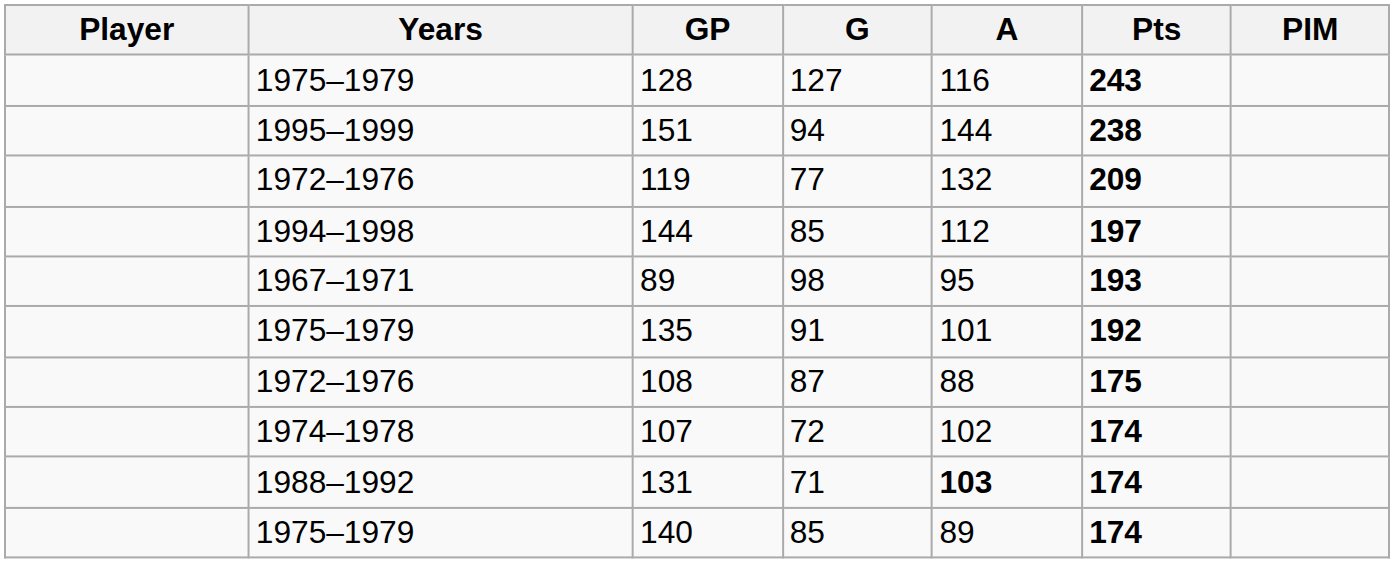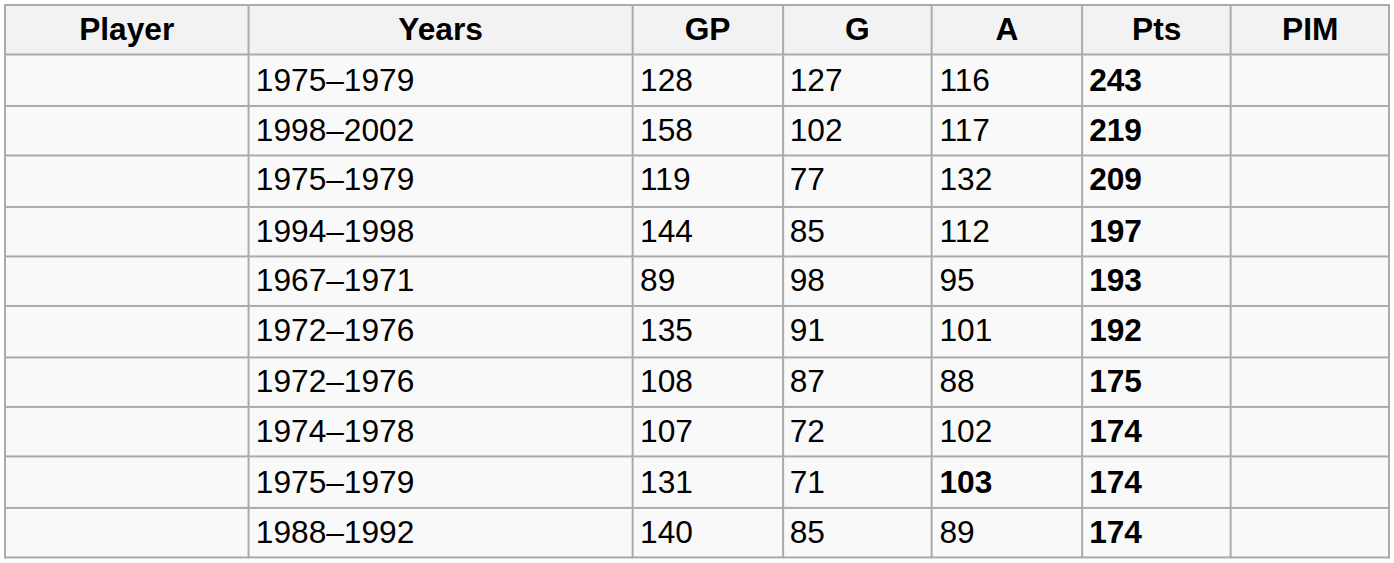- row: (666, 130)
+ row: (666, 130)
(335, 180) 1972–1976 -> (335, 180) 1975–1979
(335, 331) 1975–1979 -> (335, 331) 1972–1976
(335, 481) 1988–1992 -> (335, 481) 1975–1979
(335, 532) 1975–1979 -> (335, 532) 1988–1992
